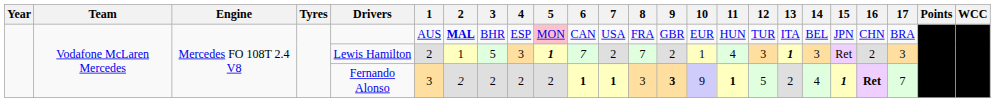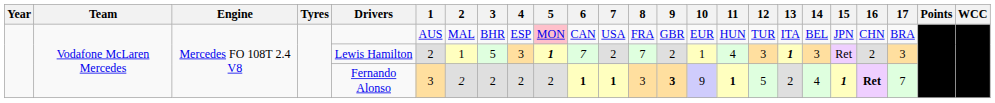(461, 34) bold -> (461, 34) normal
